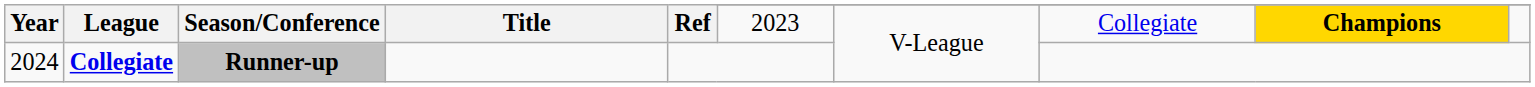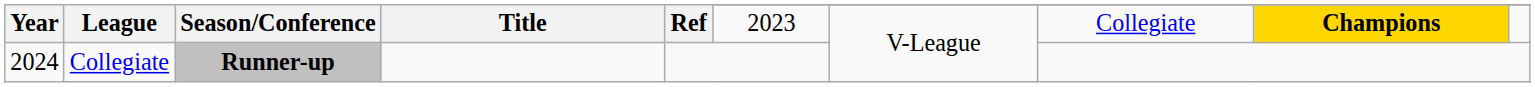(121, 61) bold -> (119, 61) normal
